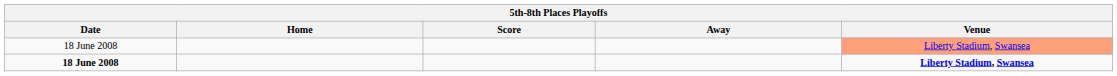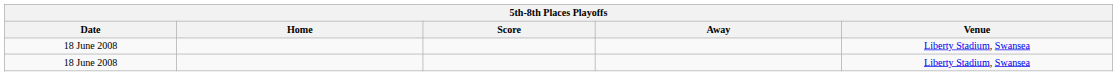(977, 46) lightsalmon background -> (977, 46) no background
(91, 63) bold -> (91, 63) normal
(977, 63) bold -> (977, 63) normal
